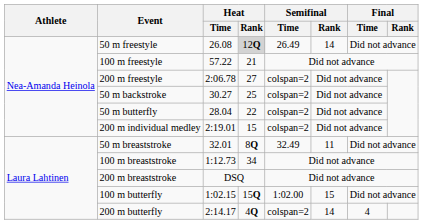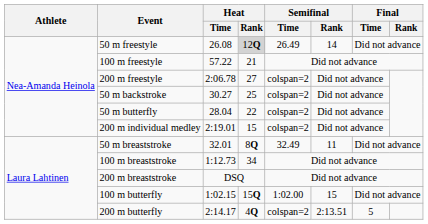(329, 211) 14 -> (332, 211) 2:13.51
(367, 211) 4 -> (371, 211) 5
